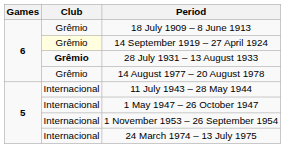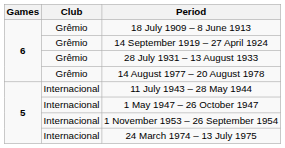(72, 43) lightyellow background -> (72, 43) no background
(72, 58) bold -> (72, 58) normal
